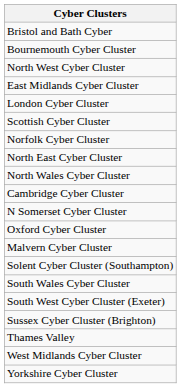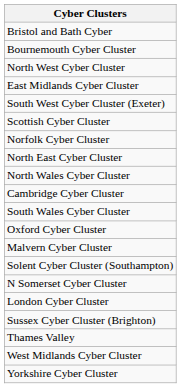(58, 103) London Cyber Cluster -> (86, 103) South West Cyber Cluster (Exeter)
(67, 211) N Somerset Cyber Cluster -> (68, 211) South Wales Cyber Cluster
(68, 283) South Wales Cyber Cluster -> (67, 283) N Somerset Cyber Cluster
(86, 301) South West Cyber Cluster (Exeter) -> (58, 301) London Cyber Cluster
